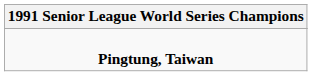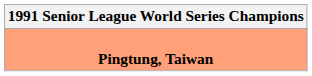(156, 58) no background -> (156, 58) lightsalmon background
